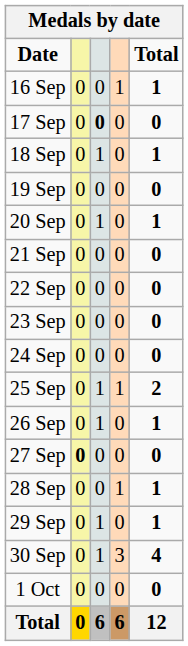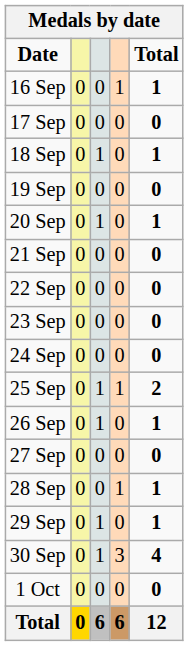(100, 121) bold -> (100, 121) normal
(80, 456) bold -> (80, 456) normal
